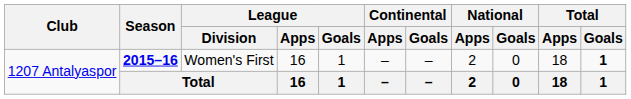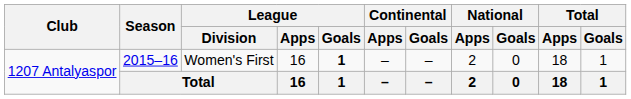(150, 60) bold -> (150, 60) normal
(341, 60) normal -> (341, 60) bold
(603, 60) bold -> (603, 60) normal
